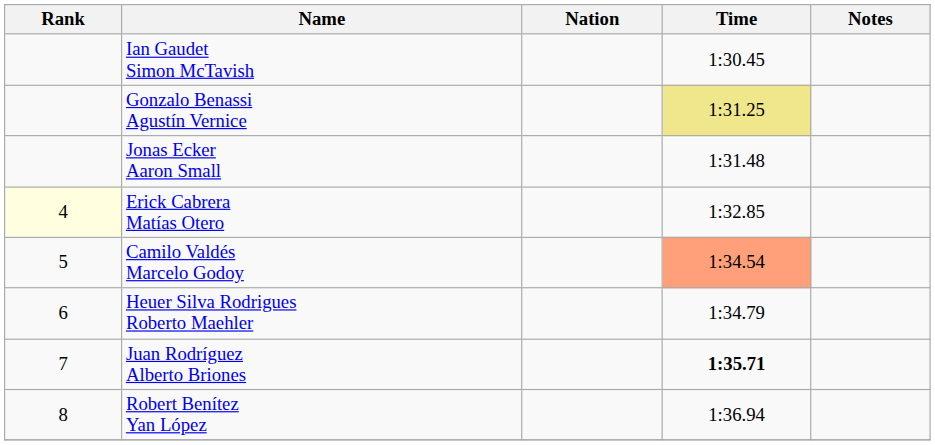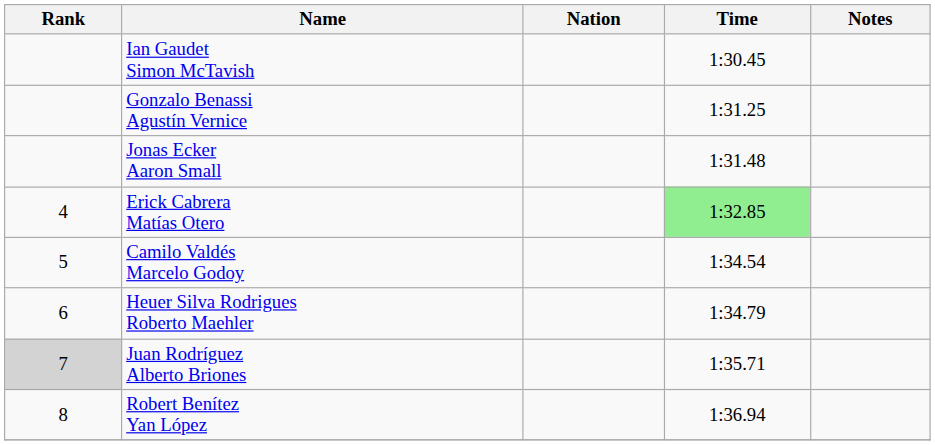(737, 110) khaki background -> (737, 110) no background
(63, 211) lightyellow background -> (63, 211) no background
(737, 211) no background -> (737, 211) lightgreen background
(737, 262) lightsalmon background -> (737, 262) no background
(63, 364) no background -> (63, 364) lightgrey background
(737, 364) bold -> (737, 364) normal
